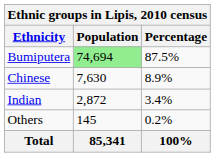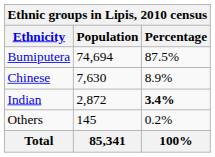(95, 57) lightgreen background -> (95, 57) no background
(158, 99) normal -> (160, 99) bold
